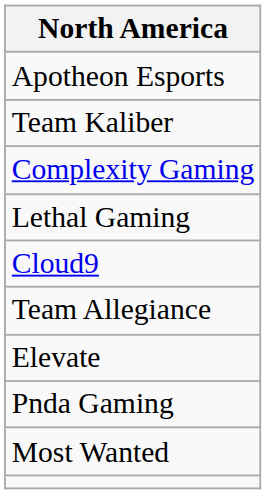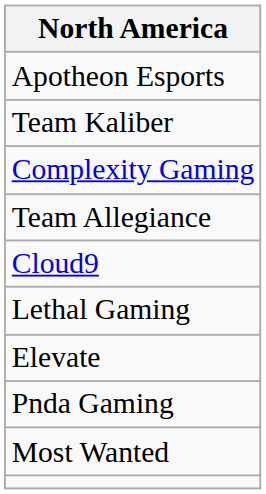(101, 216) Lethal Gaming -> (111, 216) Team Allegiance
(111, 310) Team Allegiance -> (101, 310) Lethal Gaming
